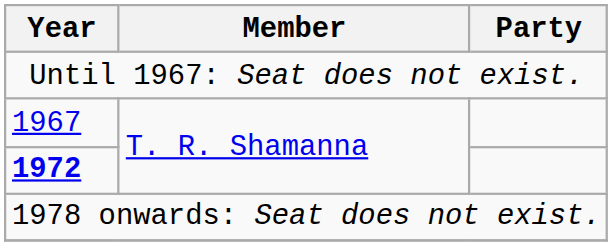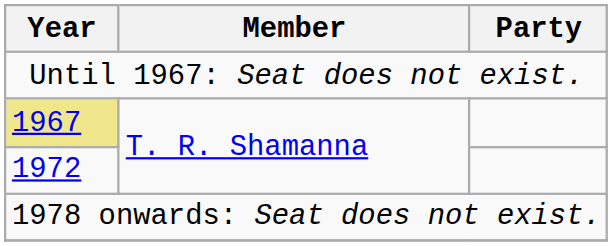(47, 123) no background -> (47, 123) khaki background
(47, 170) bold -> (47, 170) normal
